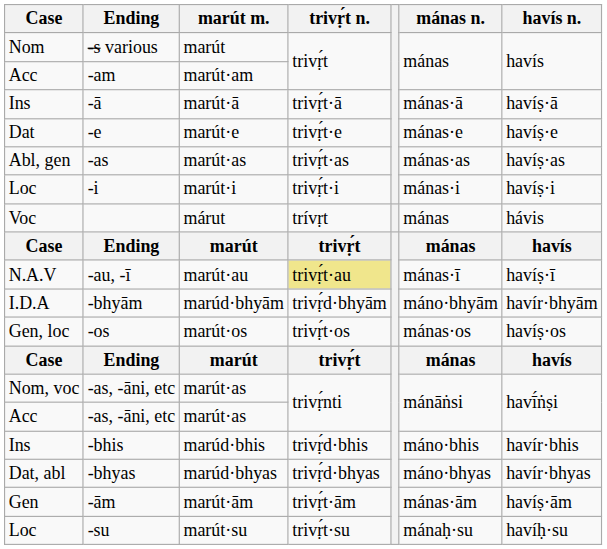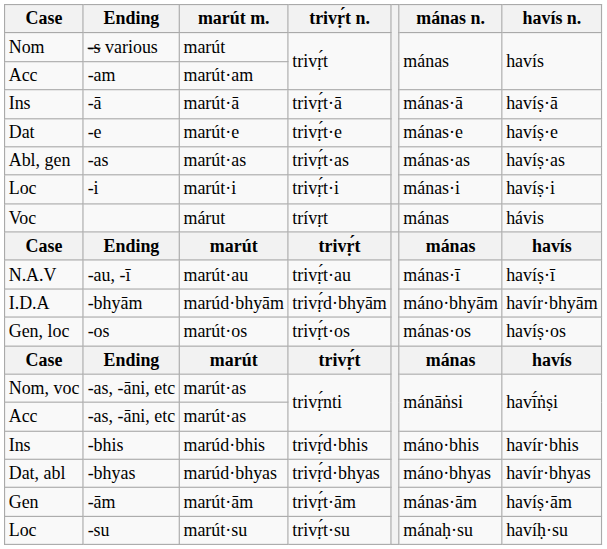(322, 274) khaki background -> (322, 274) no background
